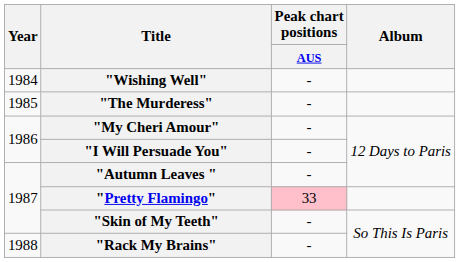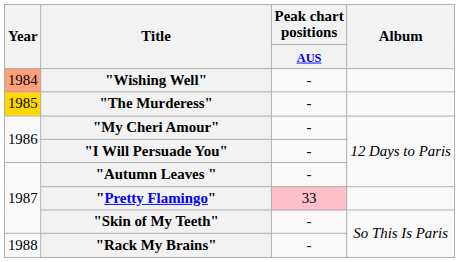(23, 80) no background -> (23, 80) lightsalmon background
(23, 103) no background -> (23, 103) gold background
